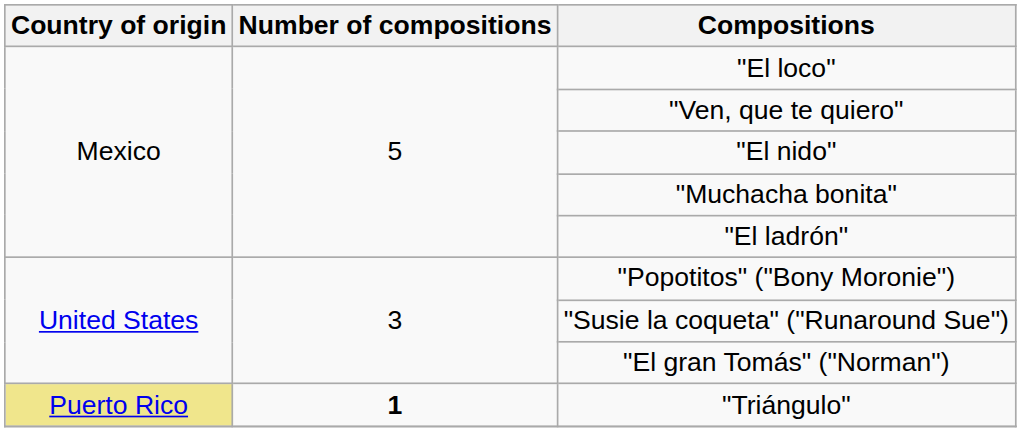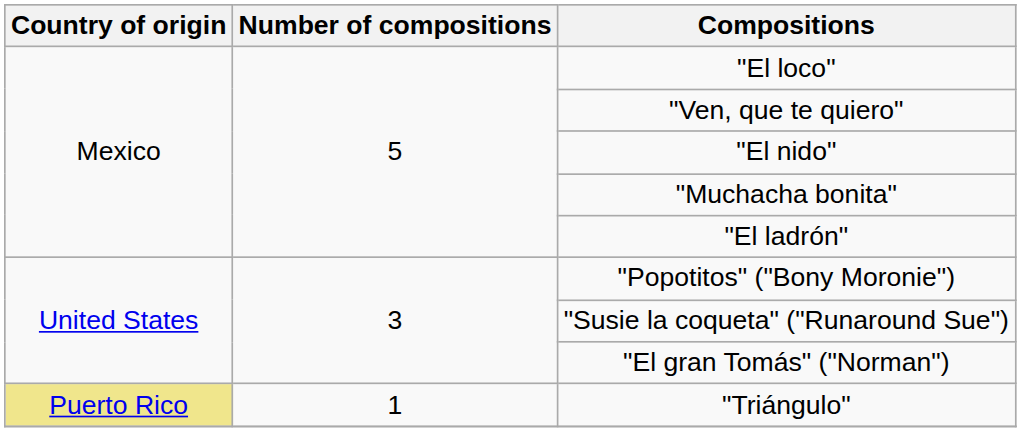(395, 404) bold -> (395, 404) normal
